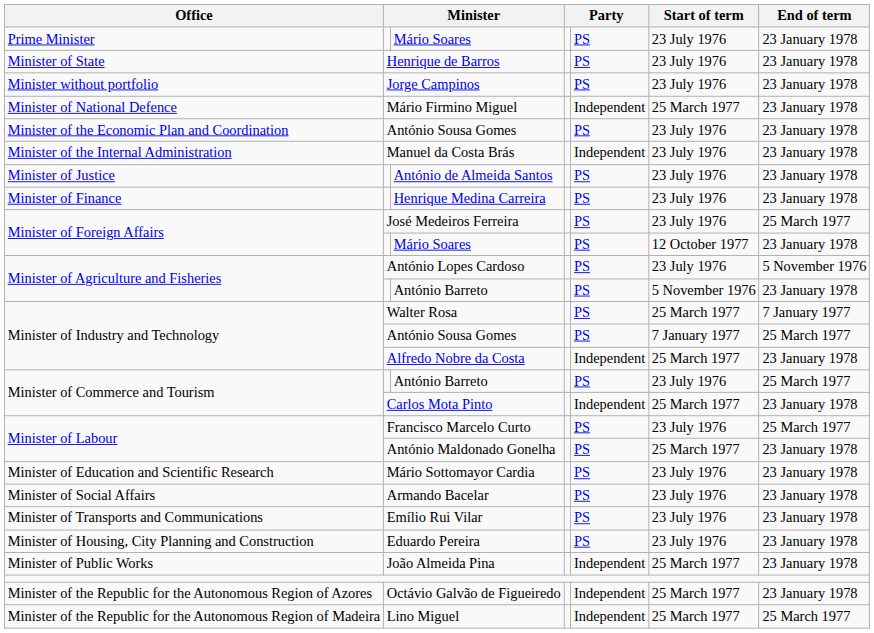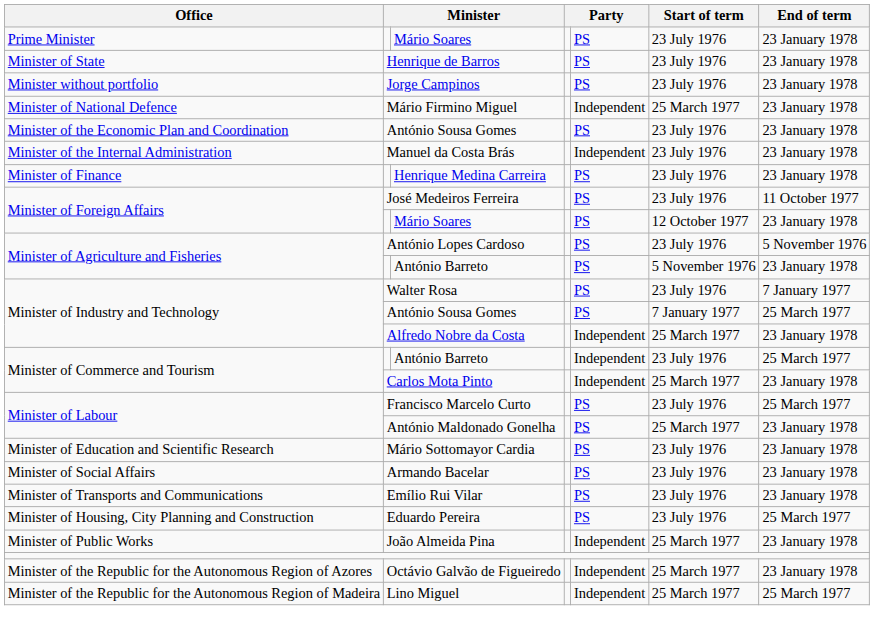- row: (61, 175)
(806, 221) 25 March 1977 -> (811, 198) 11 October 1977
(696, 312) 25 March 1977 -> (689, 289) 23 July 1976
(582, 381) PS -> (610, 358) Independent
(810, 541) 23 January 1978 -> (806, 518) 25 March 1977
